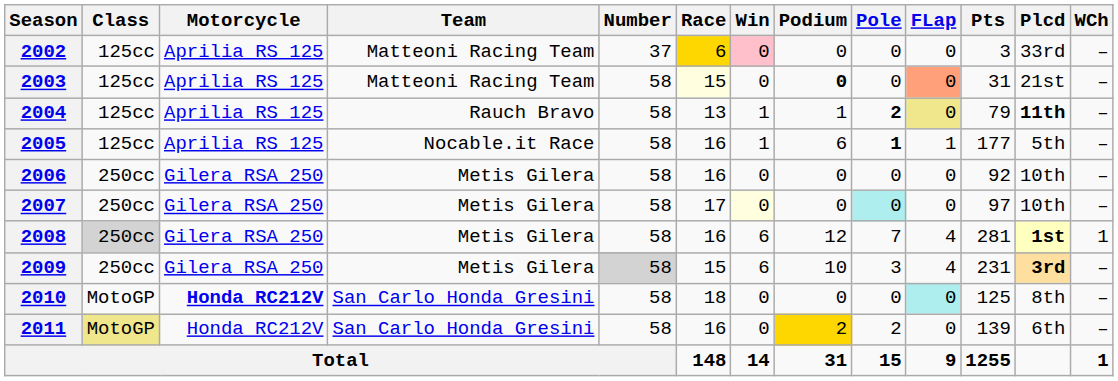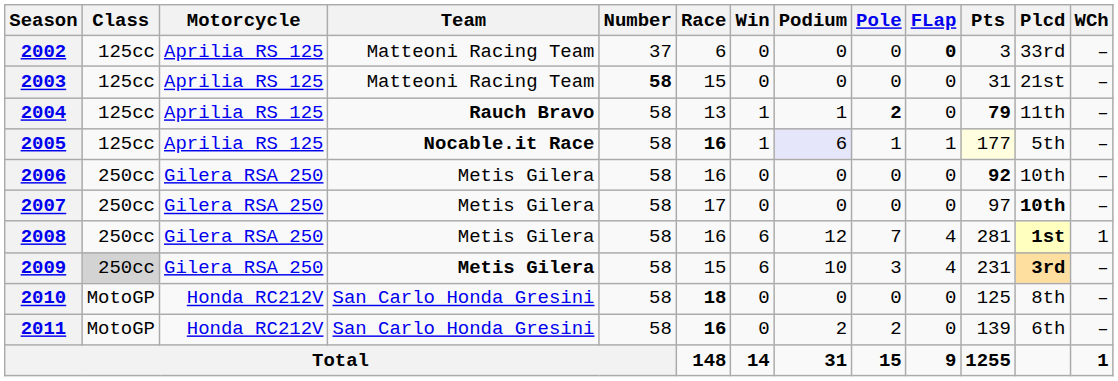(721, 51) gold background -> (721, 51) no background
(764, 51) pink background -> (764, 51) no background
(951, 51) normal -> (951, 51) bold
(660, 82) normal -> (660, 82) bold
(715, 82) lightyellow background -> (715, 82) no background
(841, 82) bold -> (841, 82) normal
(951, 82) lightsalmon background -> (951, 82) no background
(532, 113) normal -> (532, 113) bold
(951, 113) khaki background -> (951, 113) no background
(1000, 113) normal -> (1000, 113) bold
(1043, 113) bold -> (1043, 113) normal
(509, 144) normal -> (509, 144) bold
(715, 144) normal -> (715, 144) bold
(841, 144) no background -> (841, 144) lavender background
(896, 144) bold -> (896, 144) normal
(994, 144) no background -> (994, 144) lightyellow background
(1000, 175) normal -> (1000, 175) bold
(764, 206) lightyellow background -> (764, 206) no background
(896, 206) paleturquoise background -> (896, 206) no background
(1043, 206) normal -> (1043, 206) bold
(126, 237) lightgrey background -> (126, 237) no background
(126, 268) no background -> (126, 268) lightgrey background
(526, 268) normal -> (526, 268) bold
(660, 268) lightgrey background -> (660, 268) no background
(255, 299) bold -> (255, 299) normal
(715, 299) normal -> (715, 299) bold
(951, 299) paleturquoise background -> (951, 299) no background
(121, 330) khaki background -> (121, 330) no background
(715, 330) normal -> (715, 330) bold
(841, 330) gold background -> (841, 330) no background
